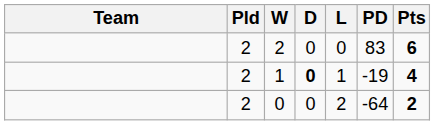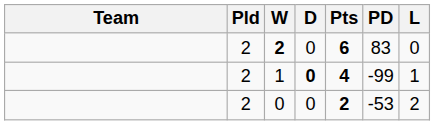columns swapped: (341, 18) <-> (412, 18)
(280, 47) normal -> (280, 47) bold
(375, 76) -19 -> (381, 76) -99
(375, 104) -64 -> (381, 104) -53
